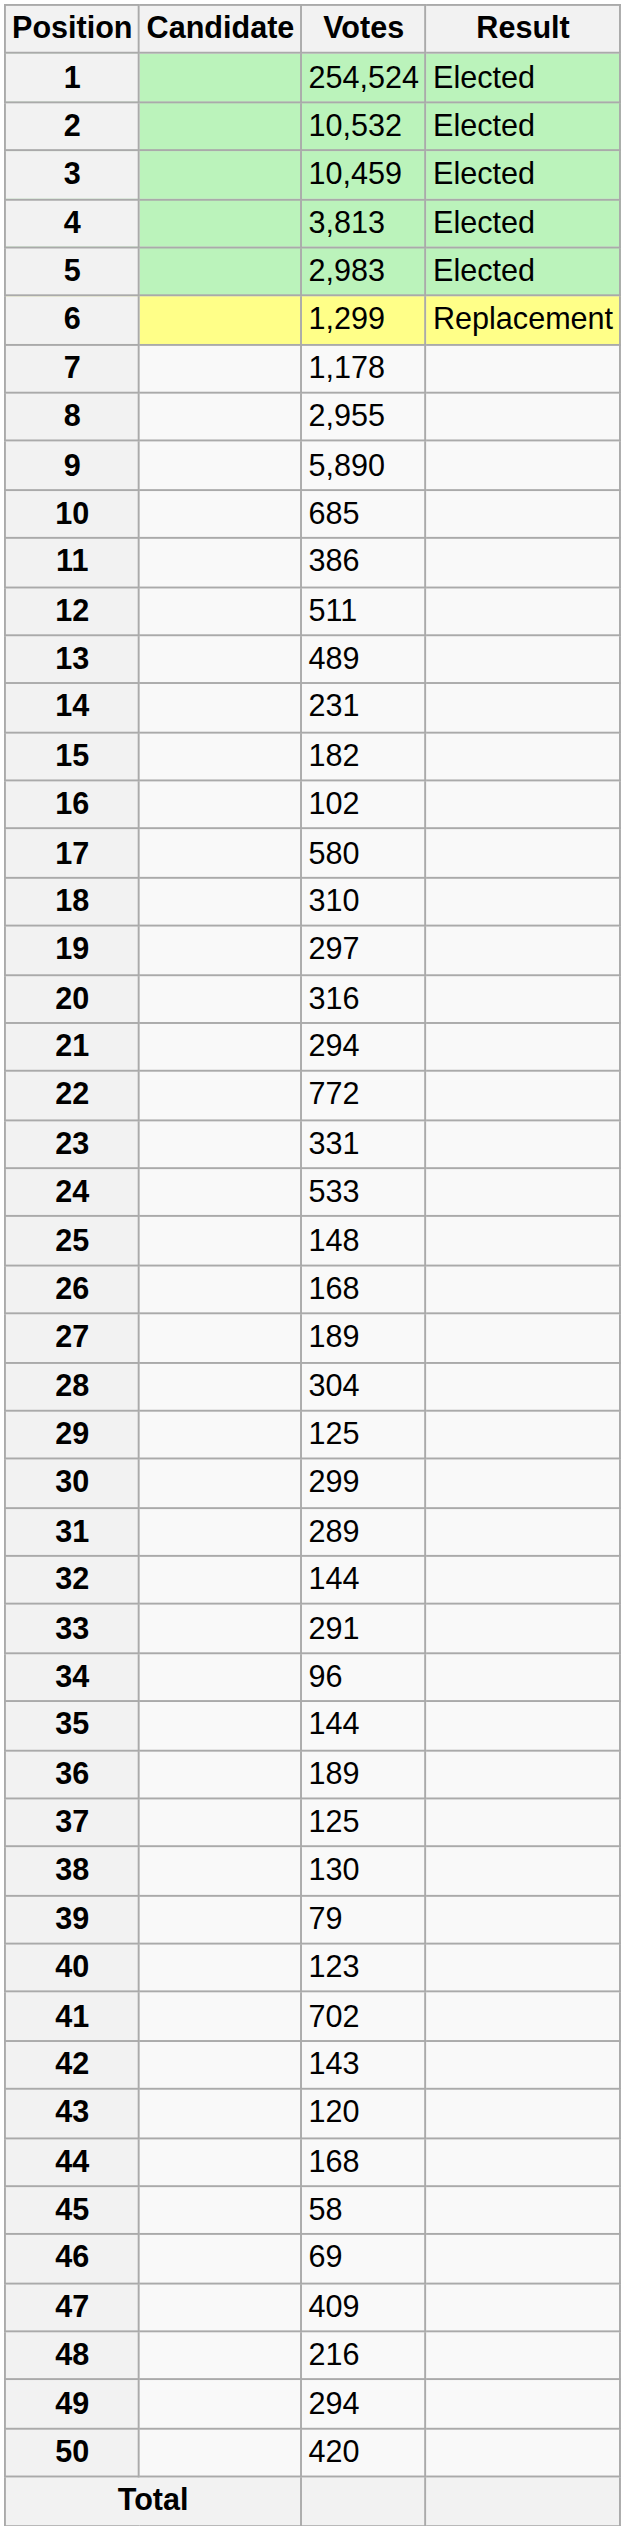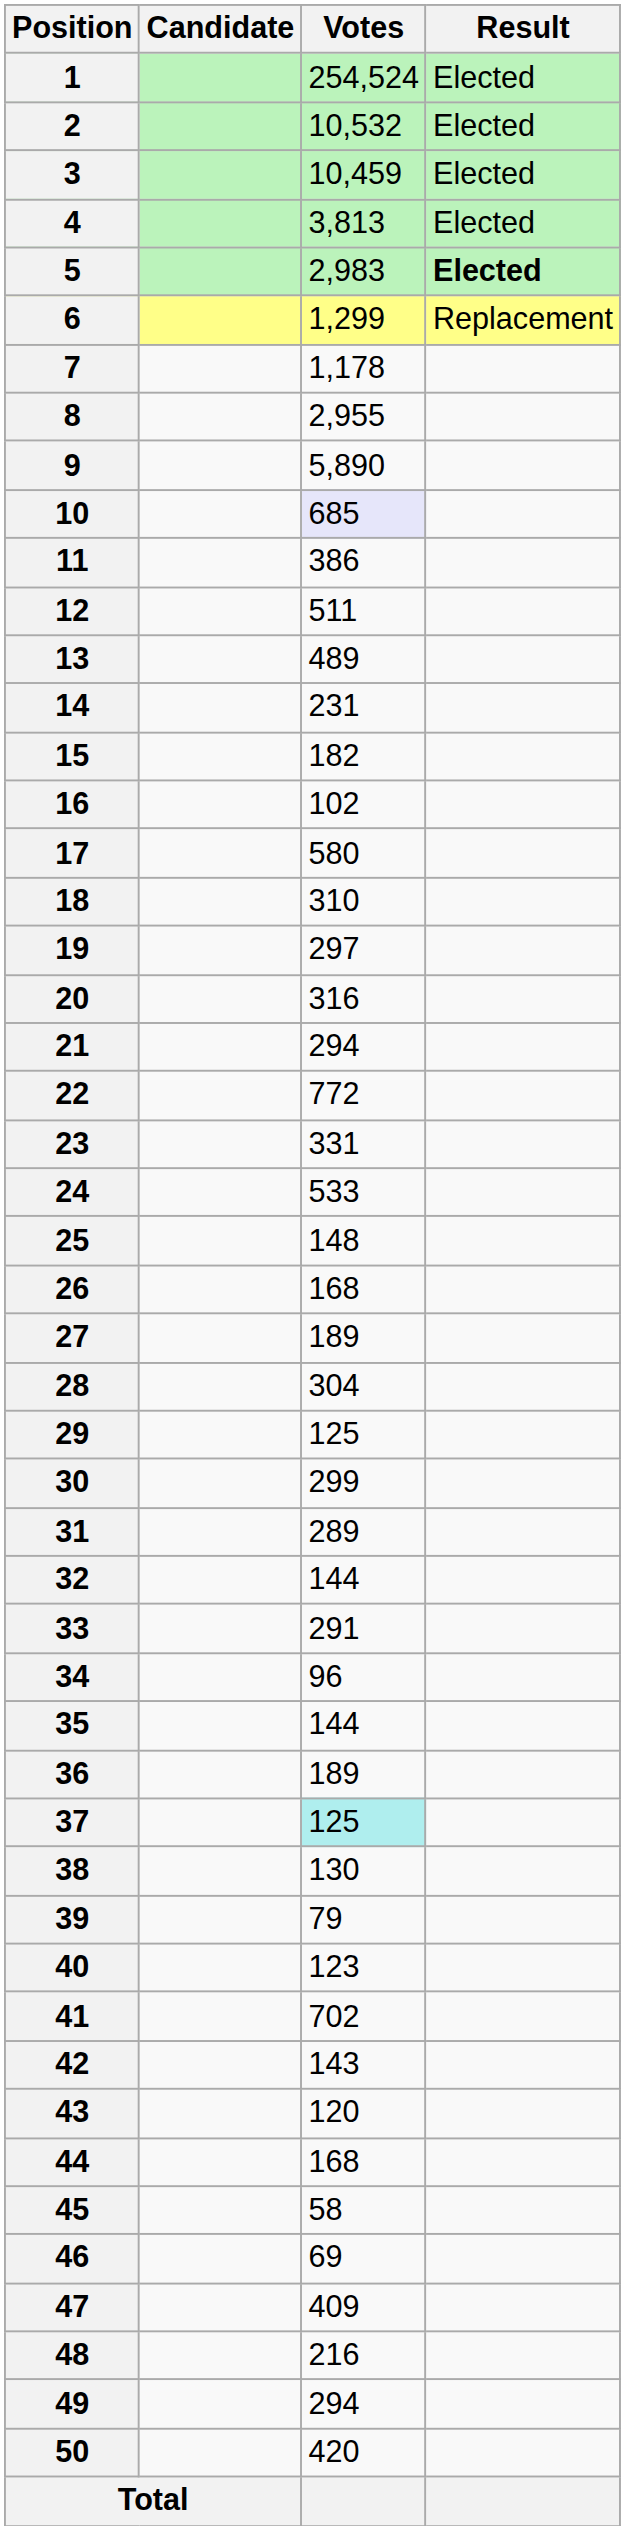(484, 271) normal -> (487, 271) bold
(334, 513) no background -> (334, 513) lavender background
(334, 1821) no background -> (334, 1821) paleturquoise background
